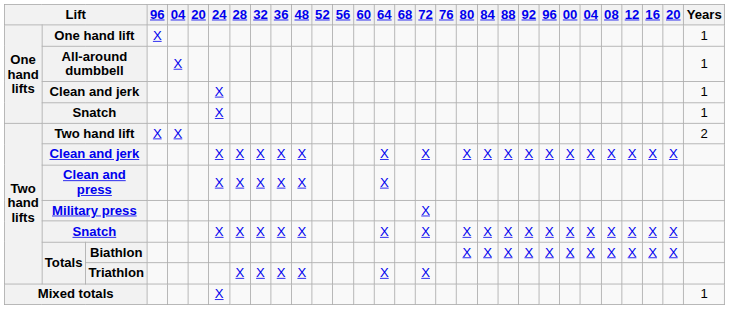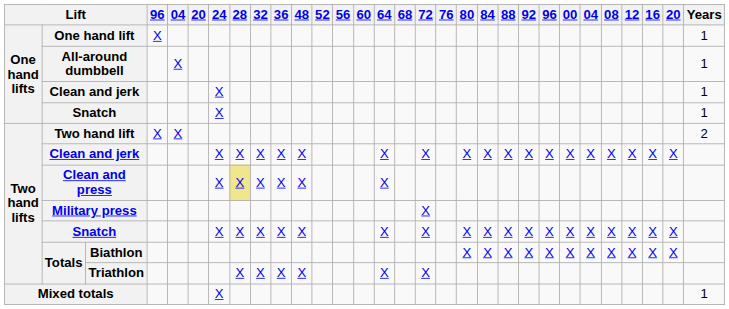(240, 182) no background -> (240, 182) khaki background
